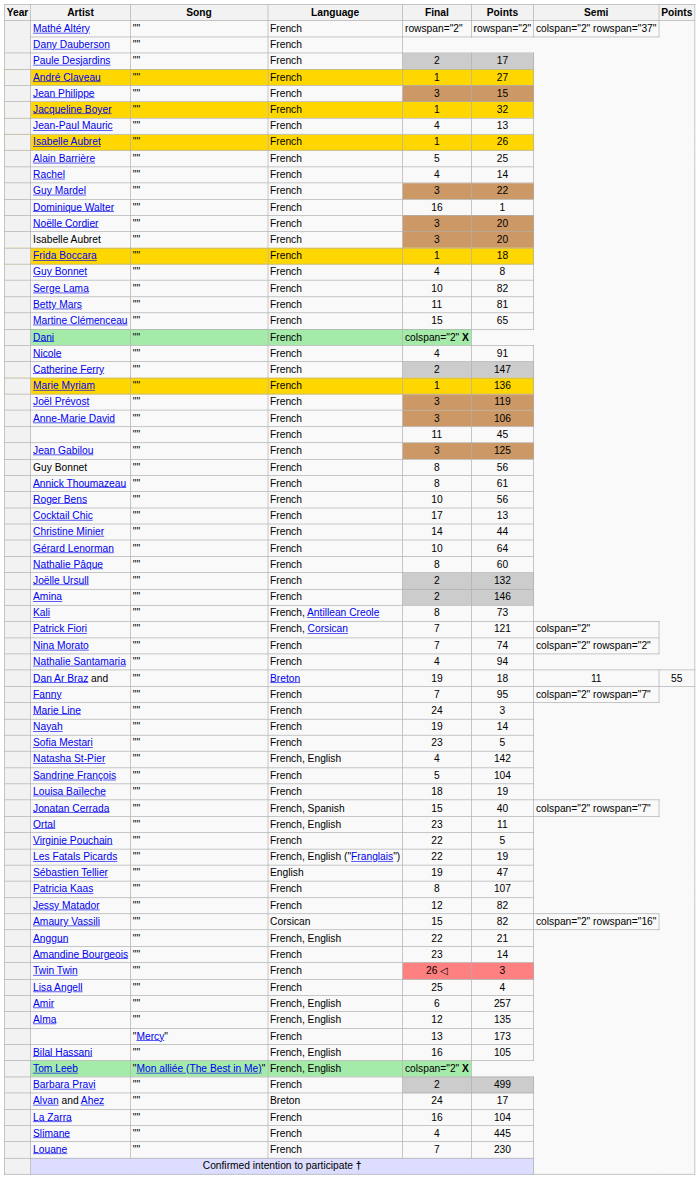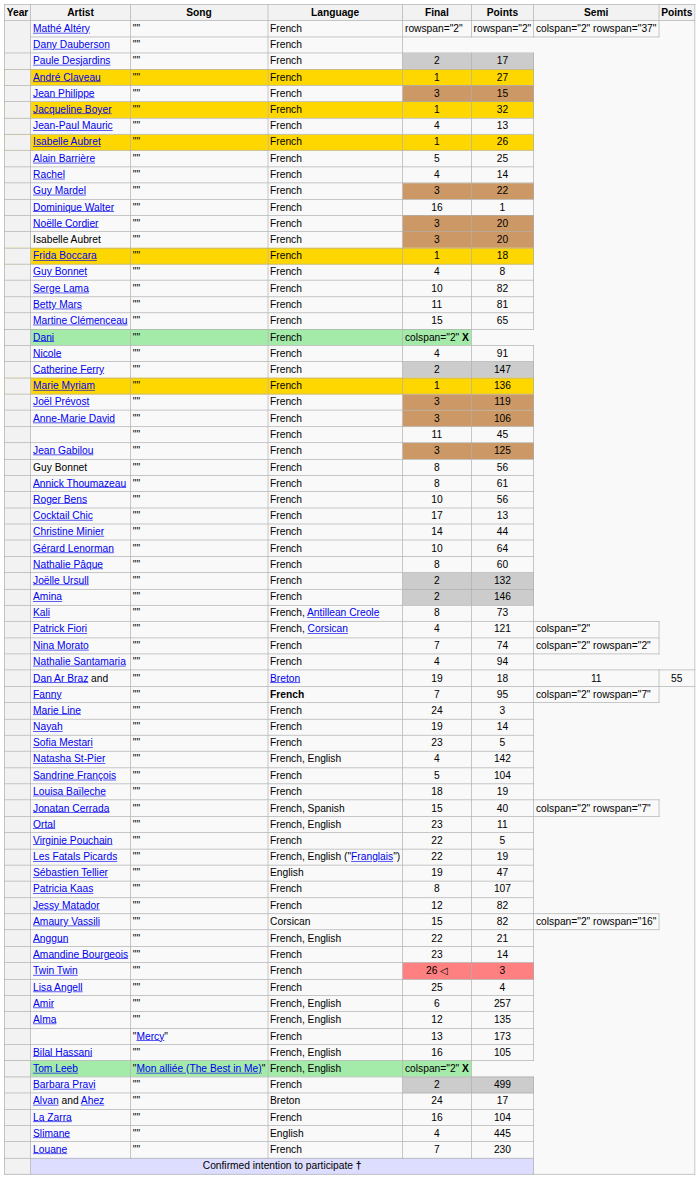(437, 629) 7 -> (437, 629) 4
(286, 694) normal -> (287, 694) bold
(286, 1133) French -> (287, 1133) English
